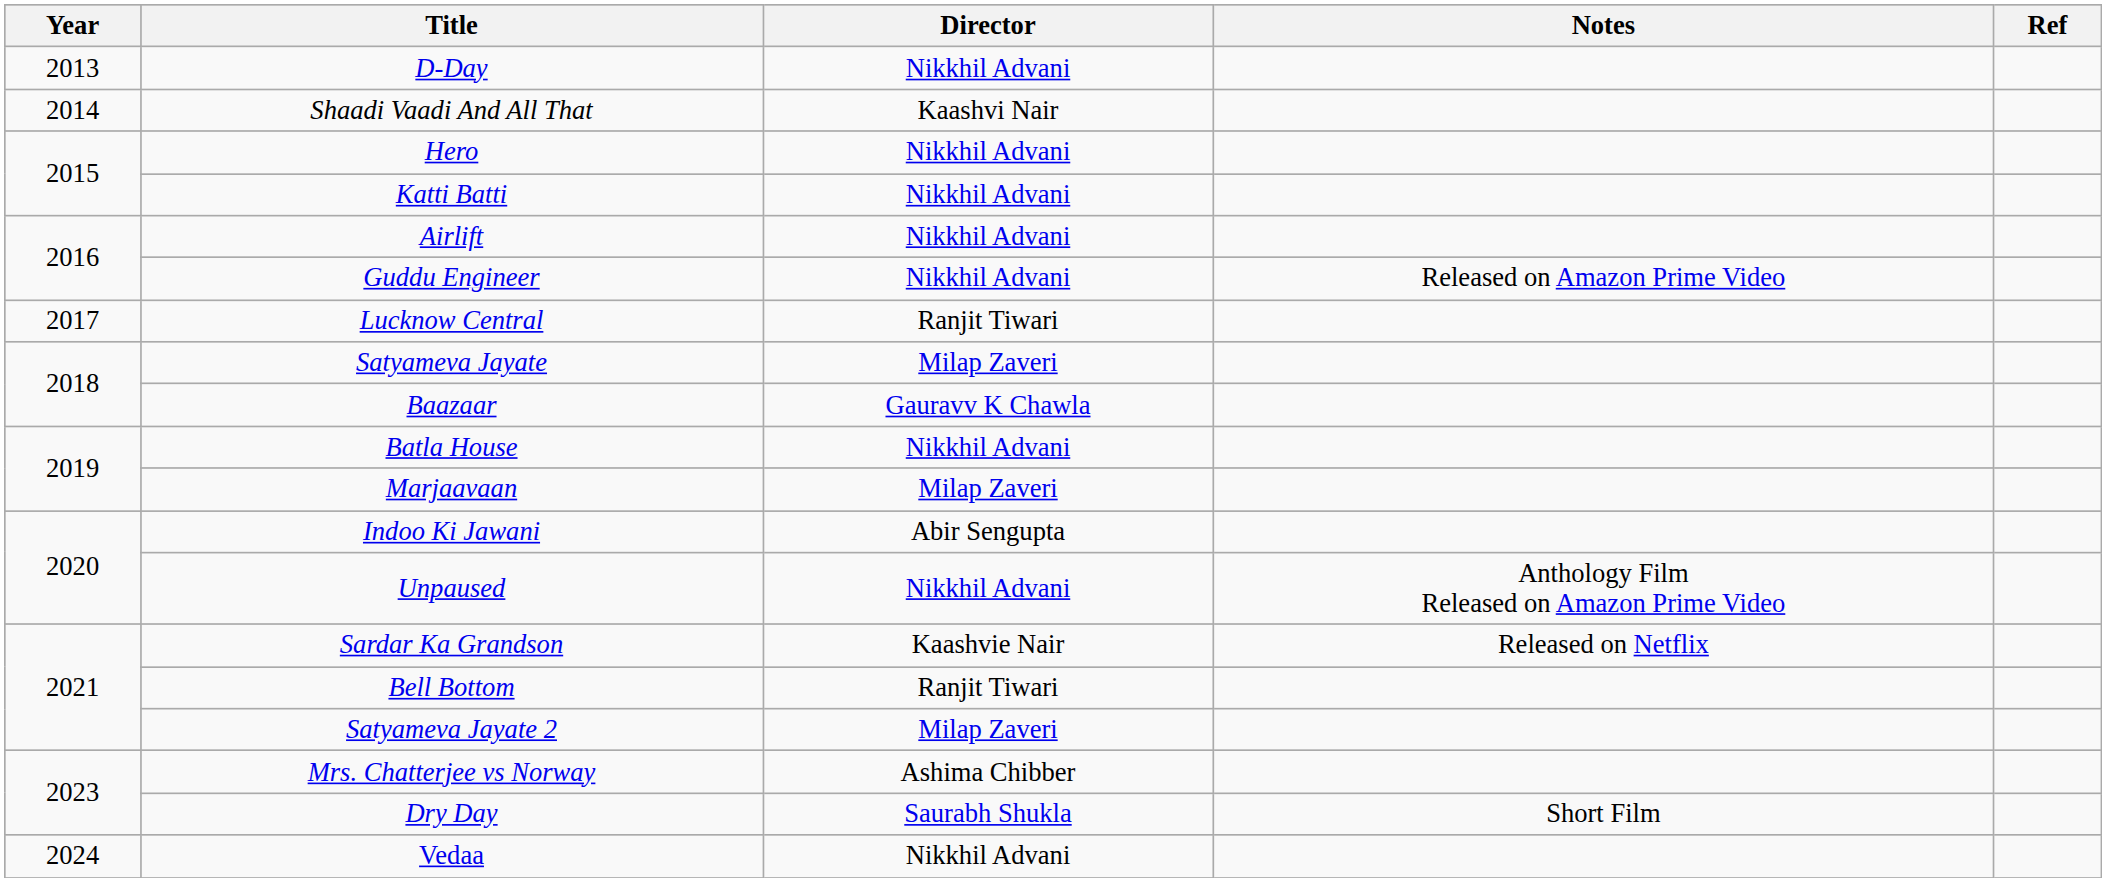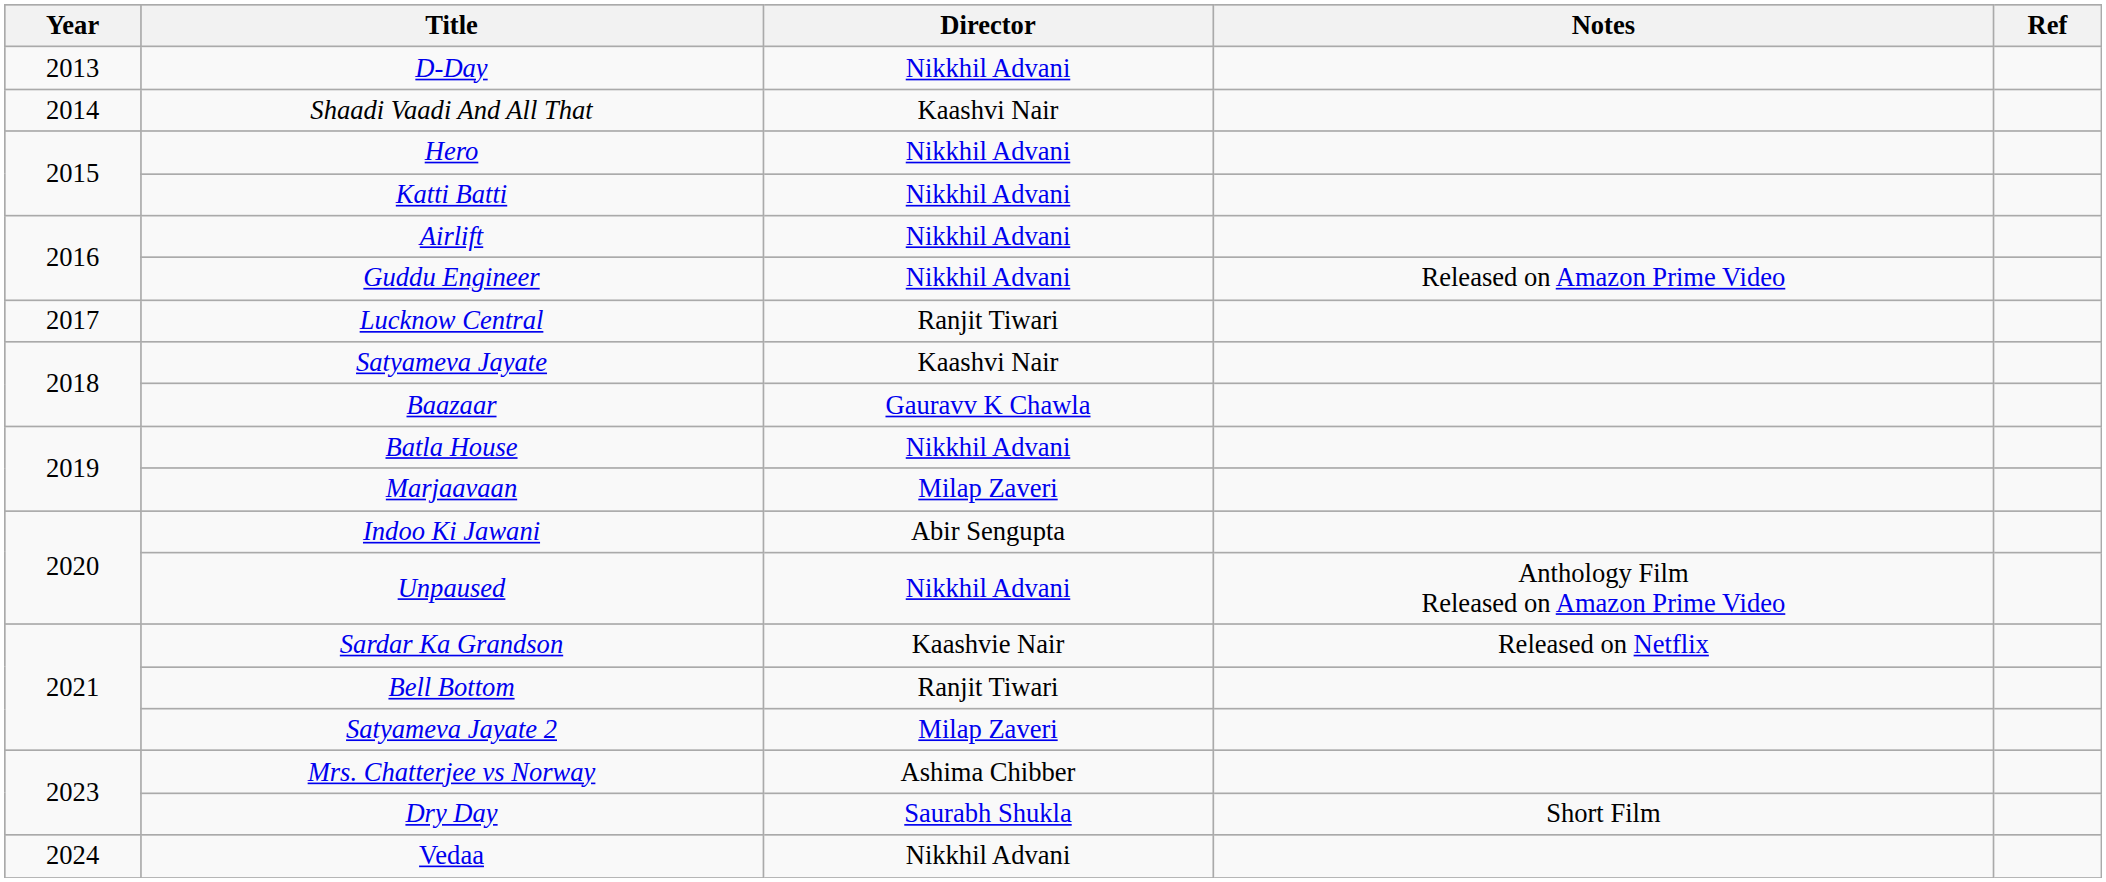(988, 362) Milap Zaveri -> (988, 362) Kaashvi Nair
